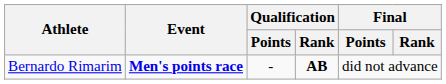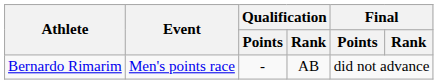(186, 67) bold -> (182, 67) normal
(317, 67) bold -> (309, 67) normal
